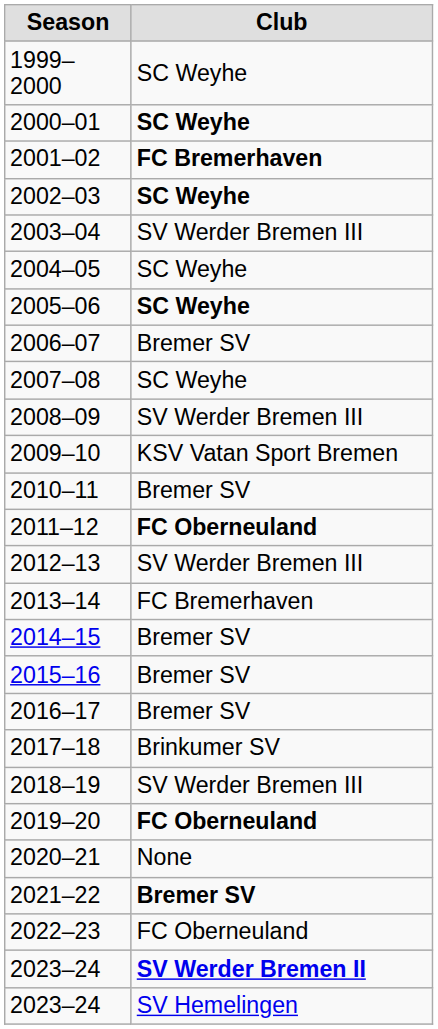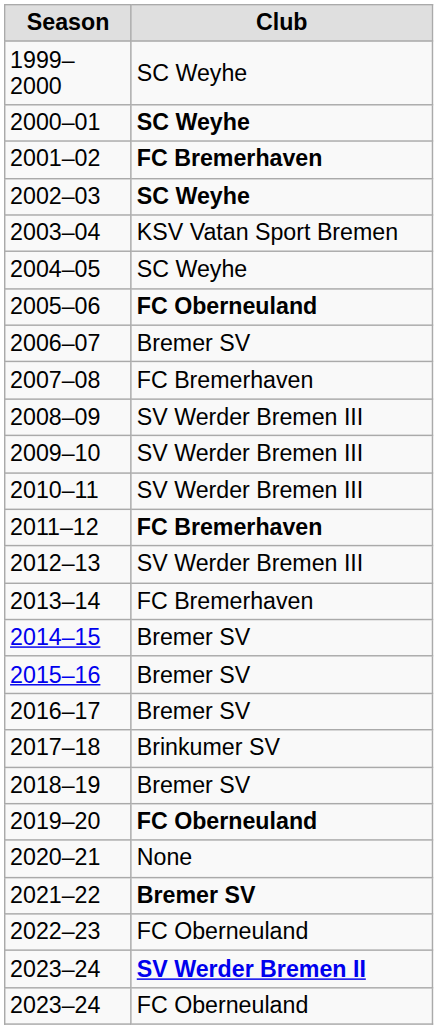(250, 232) SV Werder Bremen III -> (267, 232) KSV Vatan Sport Bremen
(193, 306) SC Weyhe -> (227, 306) FC Oberneuland
(192, 380) SC Weyhe -> (225, 380) FC Bremerhaven
(267, 453) KSV Vatan Sport Bremen -> (250, 453) SV Werder Bremen III
(193, 490) Bremer SV -> (250, 490) SV Werder Bremen III
(227, 527) FC Oberneuland -> (230, 527) FC Bremerhaven
(250, 784) SV Werder Bremen III -> (193, 784) Bremer SV
(217, 1005) SV Hemelingen -> (223, 1005) FC Oberneuland
